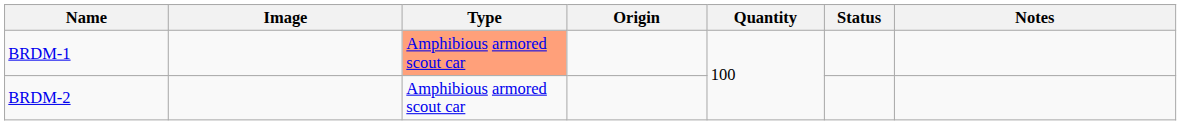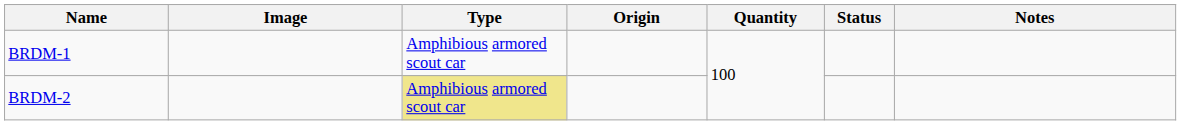(477, 52) lightsalmon background -> (477, 52) no background
(477, 97) no background -> (477, 97) khaki background
